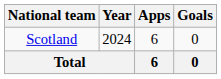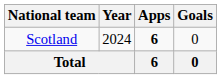(154, 39) normal -> (154, 39) bold
